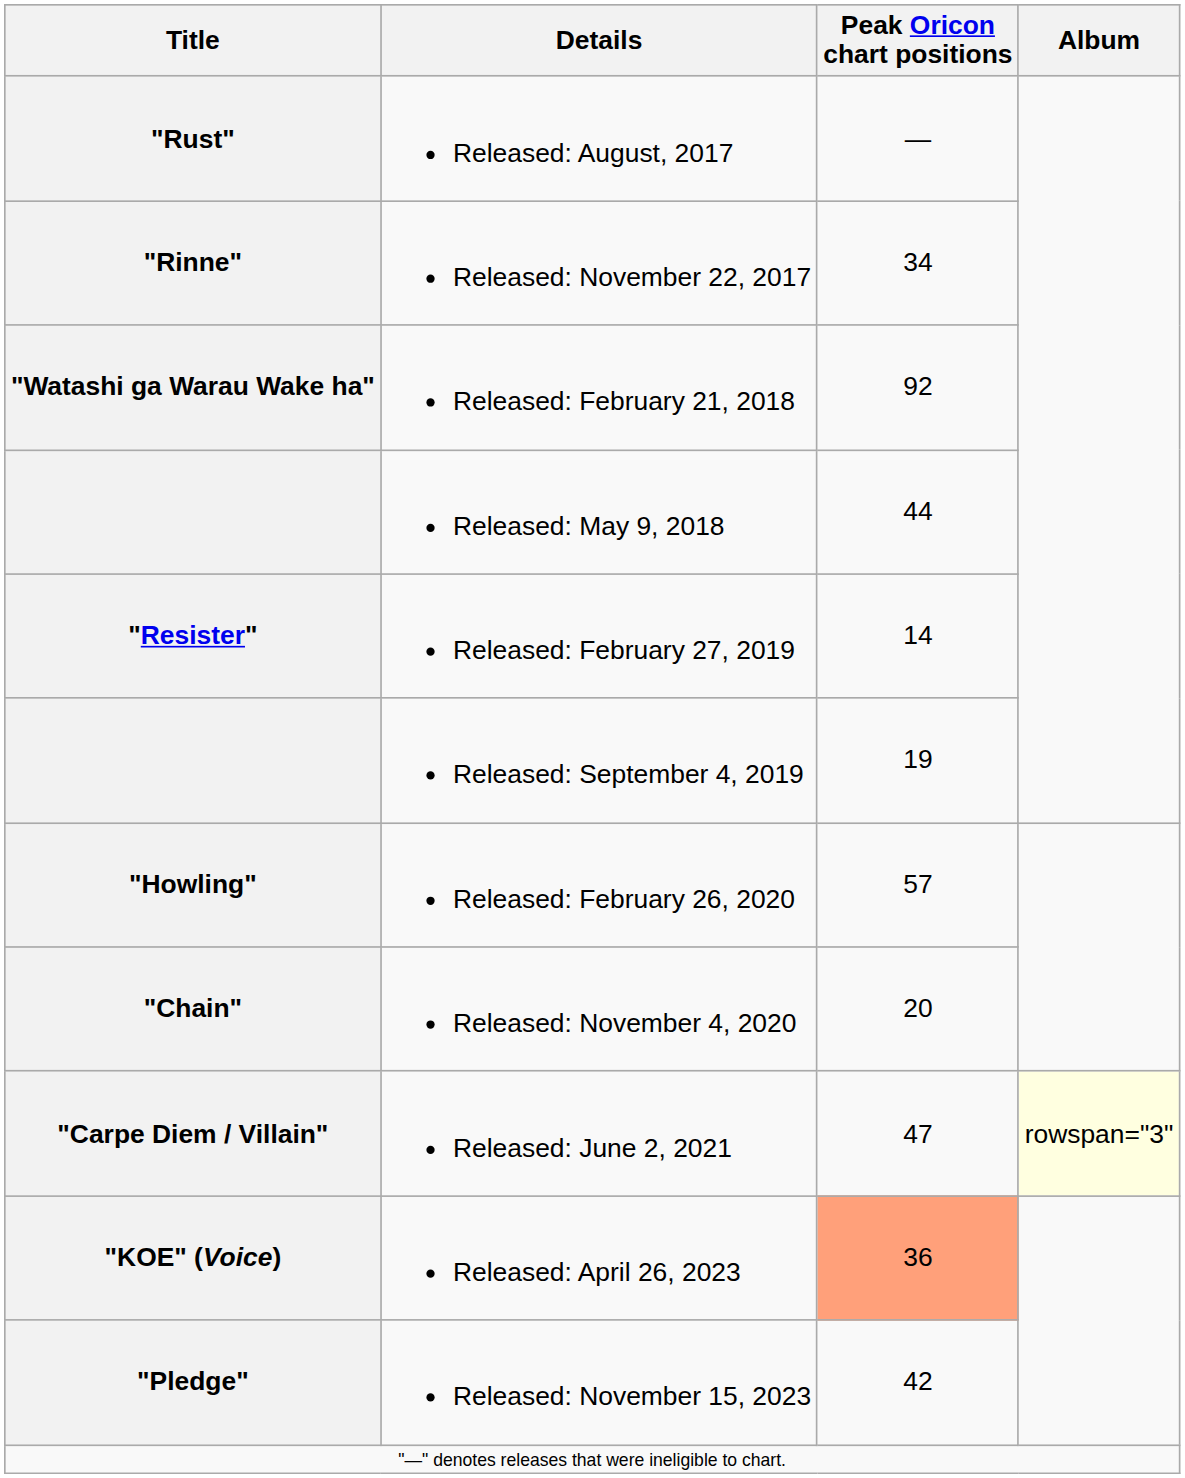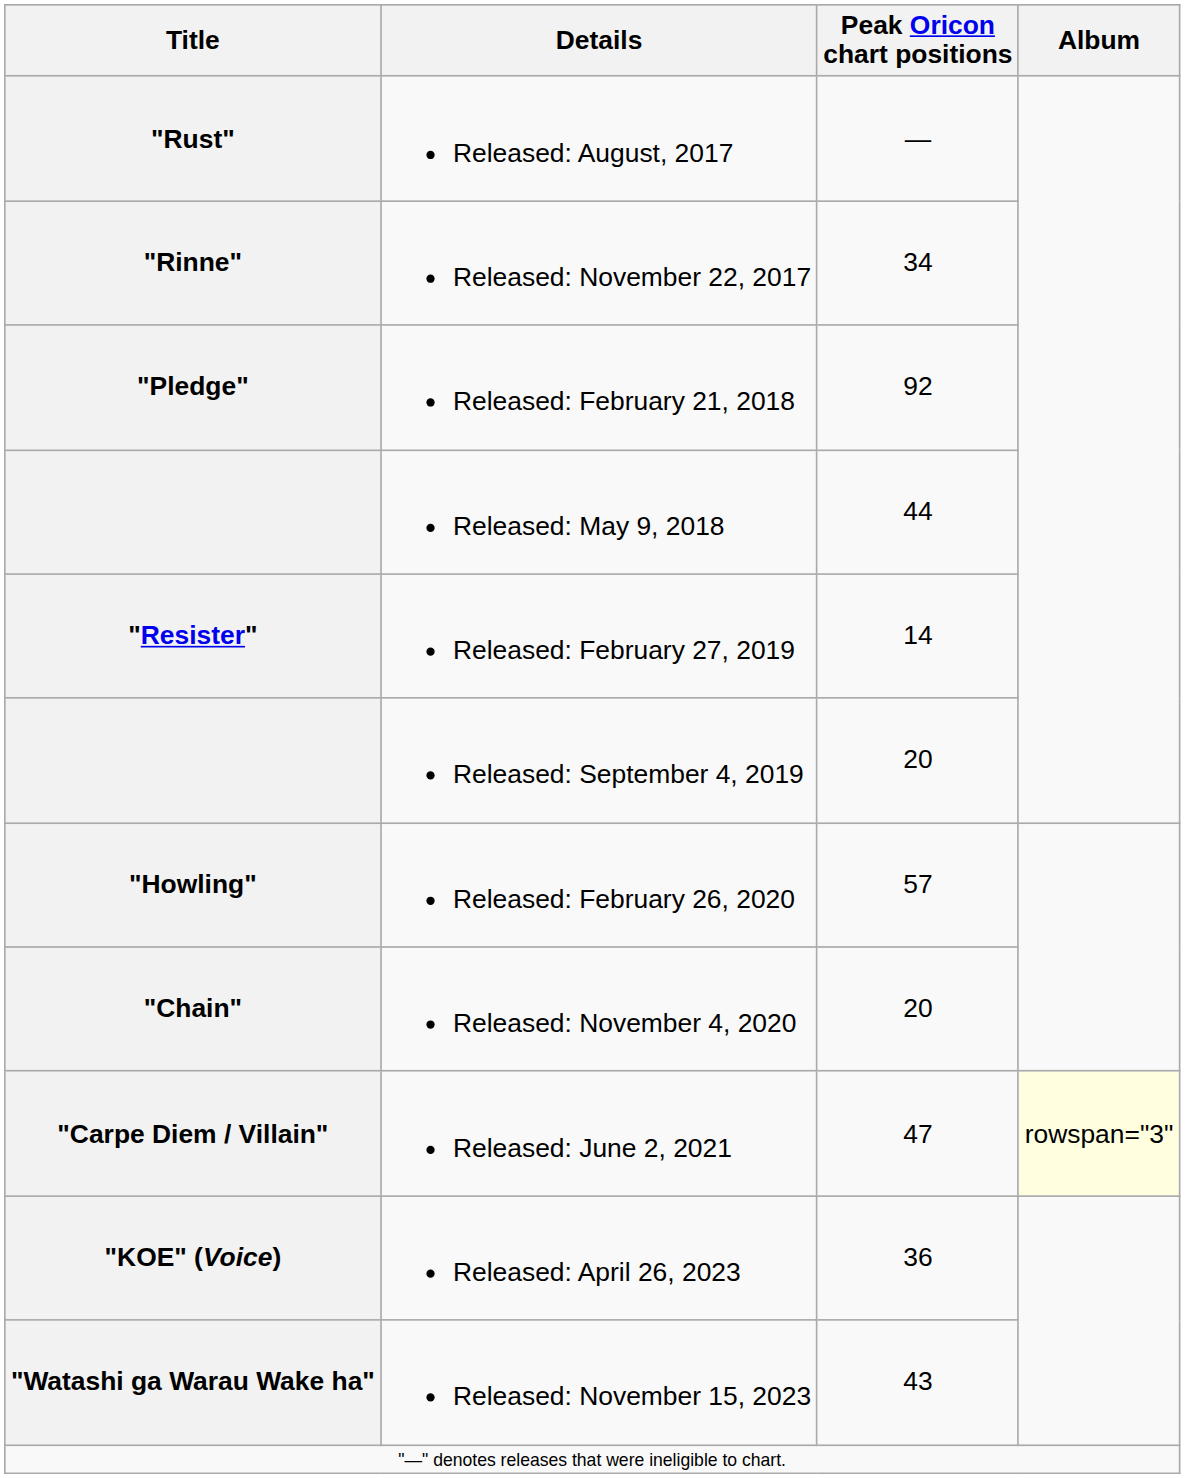(193, 386) "Watashi ga Warau Wake ha" -> (193, 386) "Pledge"
(918, 760) 19 -> (918, 760) 20
(918, 1257) lightsalmon background -> (918, 1257) no background
(193, 1381) "Pledge" -> (193, 1381) "Watashi ga Warau Wake ha"
(918, 1381) 42 -> (918, 1381) 43
